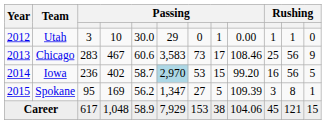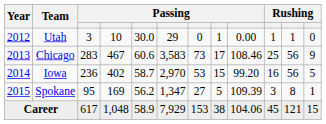(173, 73) lightblue background -> (173, 73) no background
